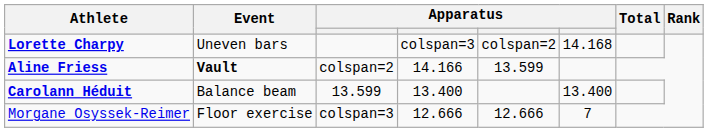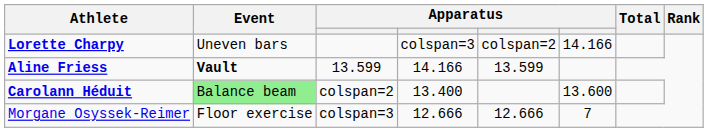(588, 45) 14.168 -> (588, 45) 14.166
(356, 69) colspan=2 -> (356, 69) 13.599
(246, 92) no background -> (246, 92) lightgreen background
(356, 92) 13.599 -> (356, 92) colspan=2
(588, 92) 13.400 -> (588, 92) 13.600
